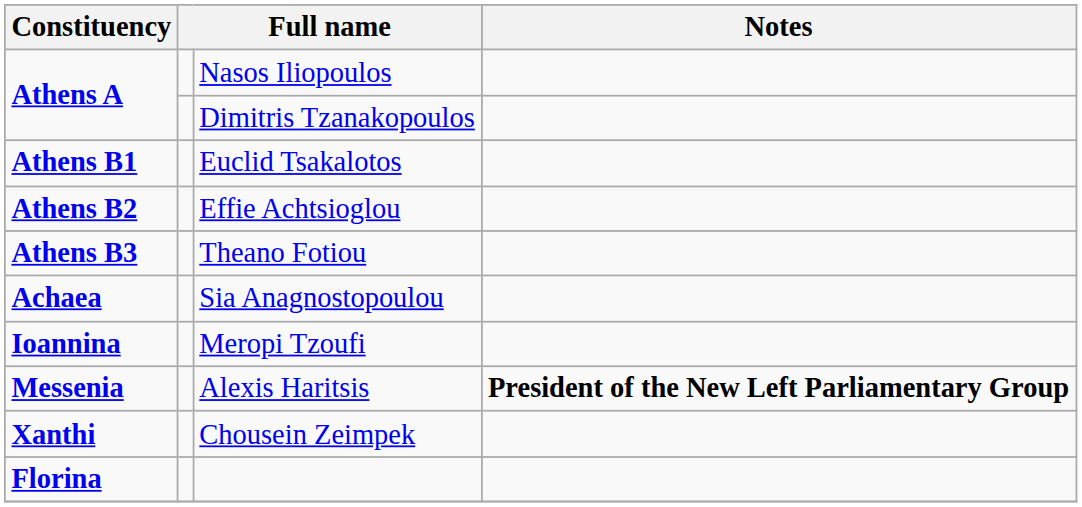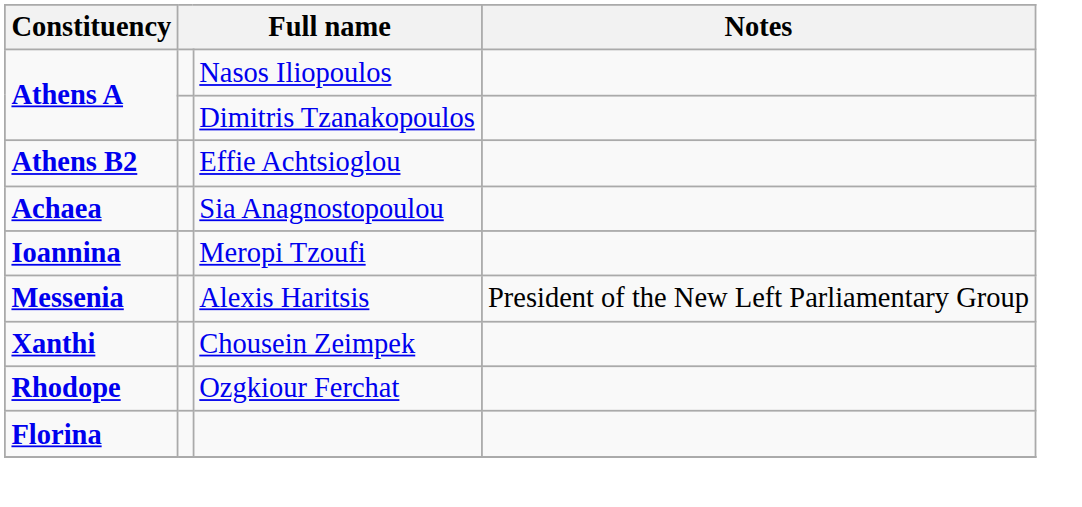- row: (74, 162)
- row: (74, 252)
(779, 388) bold -> (758, 298) normal
+ row: (66, 388)
